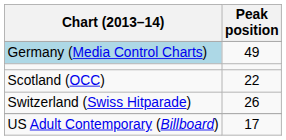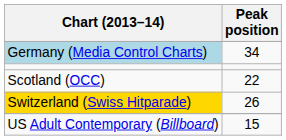(252, 52) 49 -> (252, 52) 34
(99, 102) no background -> (99, 102) gold background
(252, 124) 17 -> (252, 124) 15
